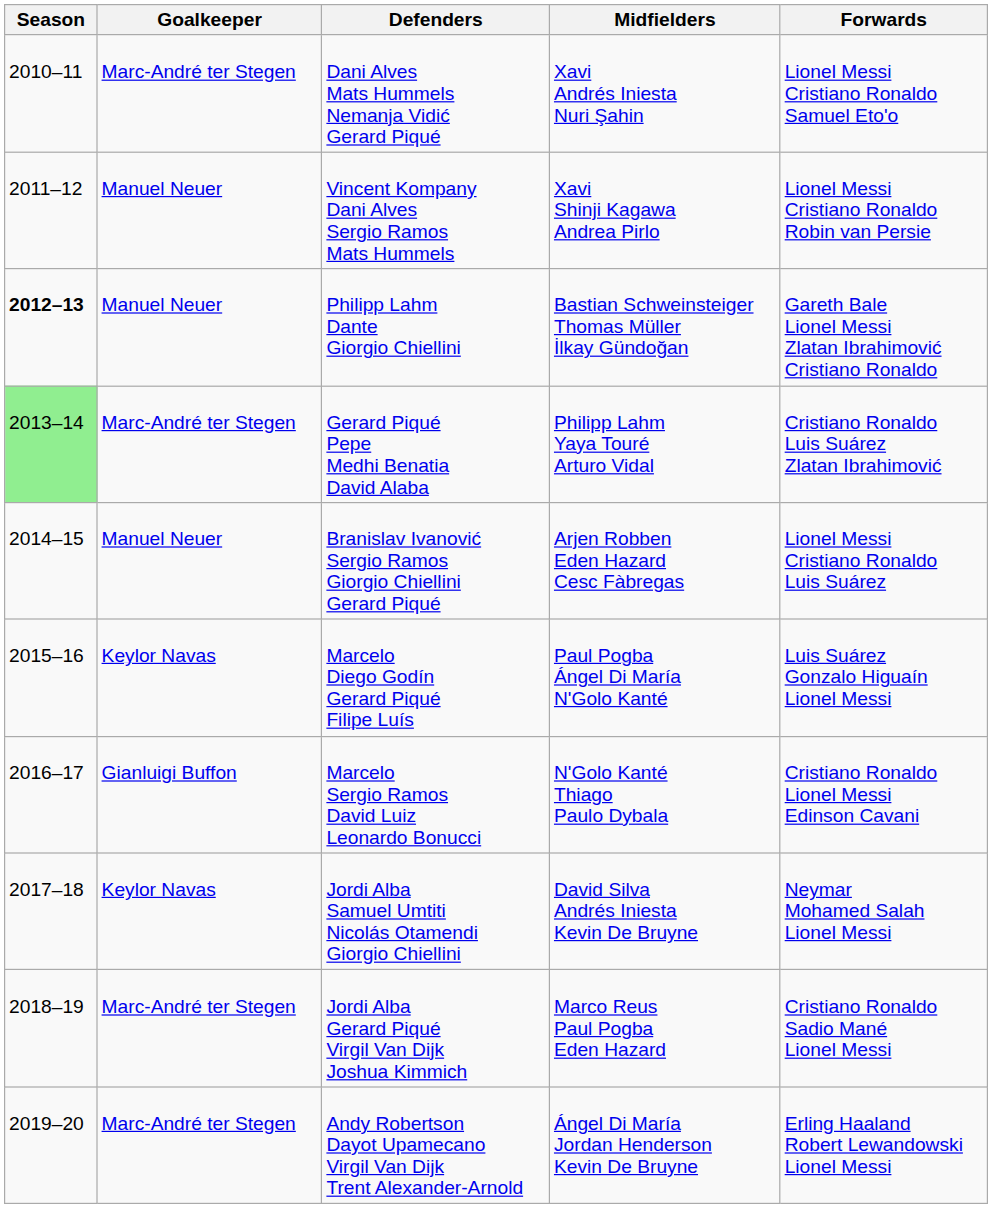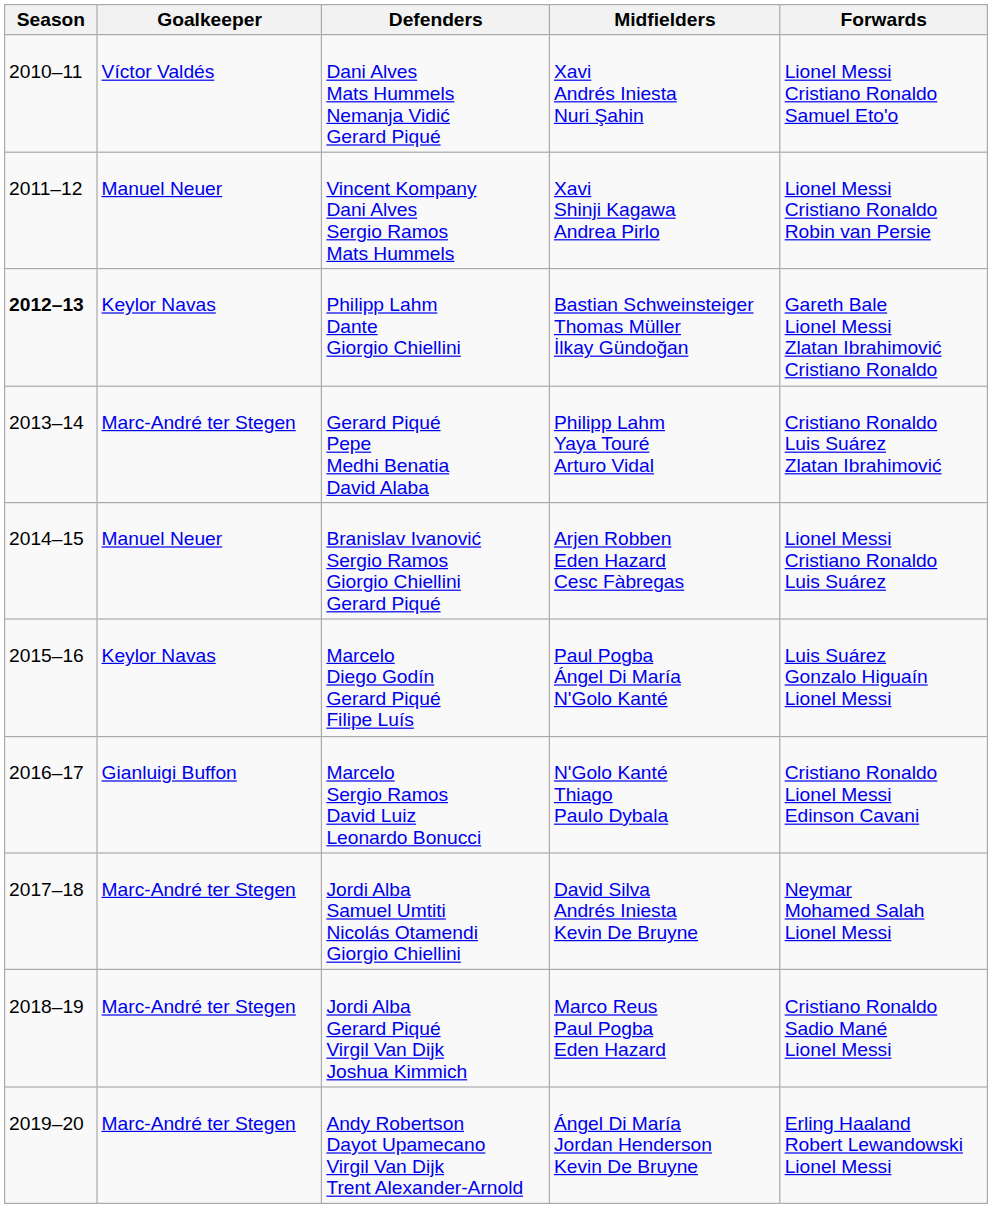(199, 71) Marc-André ter Stegen -> (158, 71) Víctor Valdés
(162, 305) Manuel Neuer -> (159, 305) Keylor Navas
(46, 422) lightgreen background -> (46, 422) no background
(159, 889) Keylor Navas -> (199, 889) Marc-André ter Stegen
